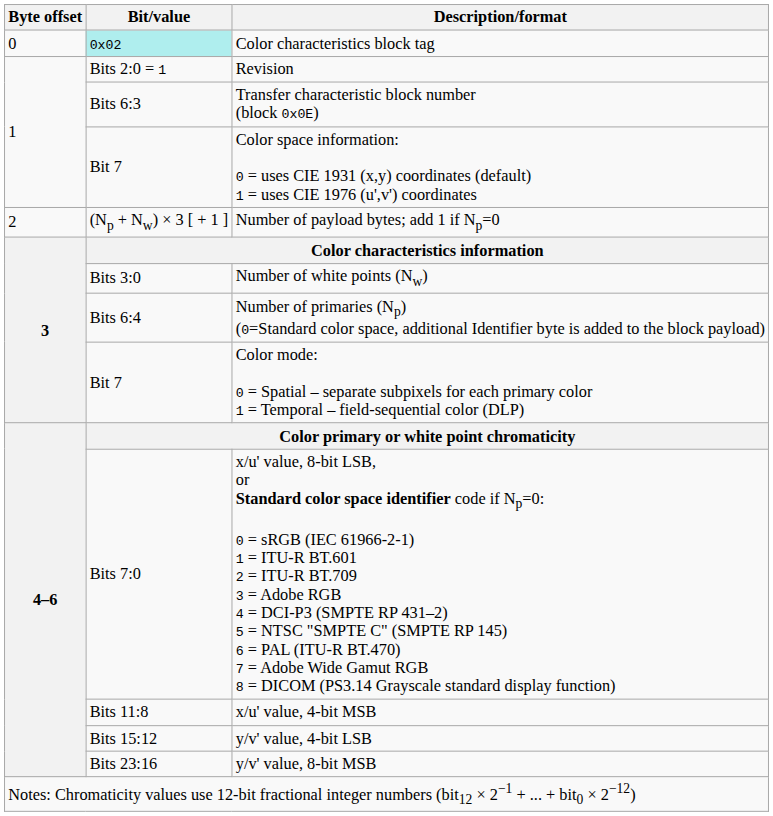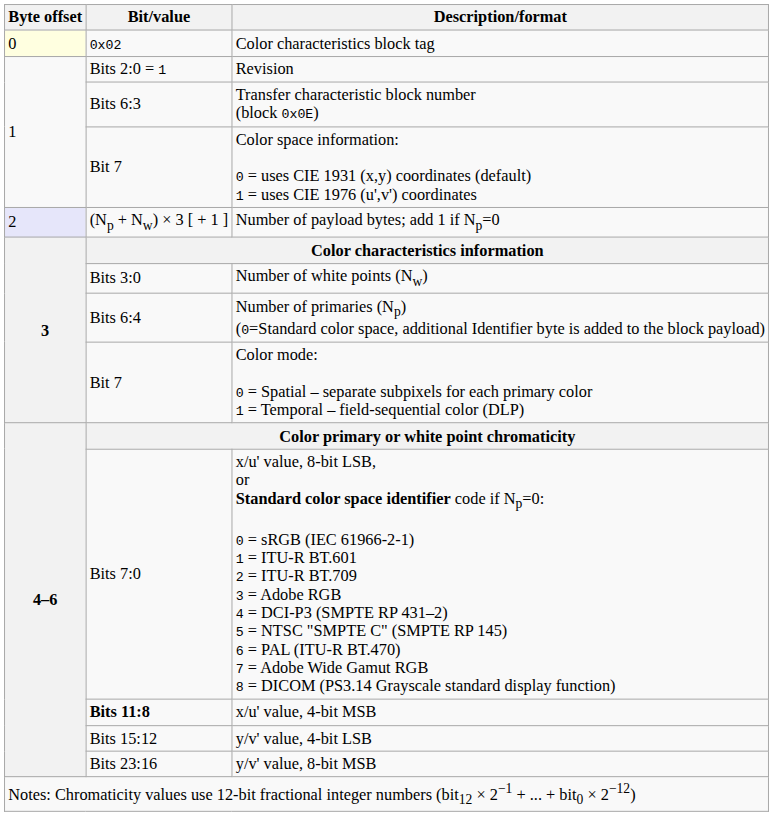(12, 43) no background -> (12, 43) lightyellow background
(106, 45) paleturquoise background -> (106, 45) no background
(12, 222) no background -> (12, 222) lavender background
(119, 712) normal -> (120, 712) bold
